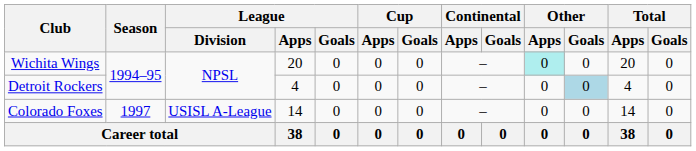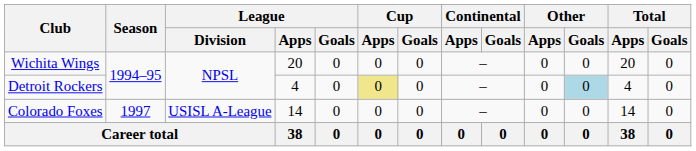(544, 63) paleturquoise background -> (544, 63) no background
(378, 87) no background -> (378, 87) khaki background
